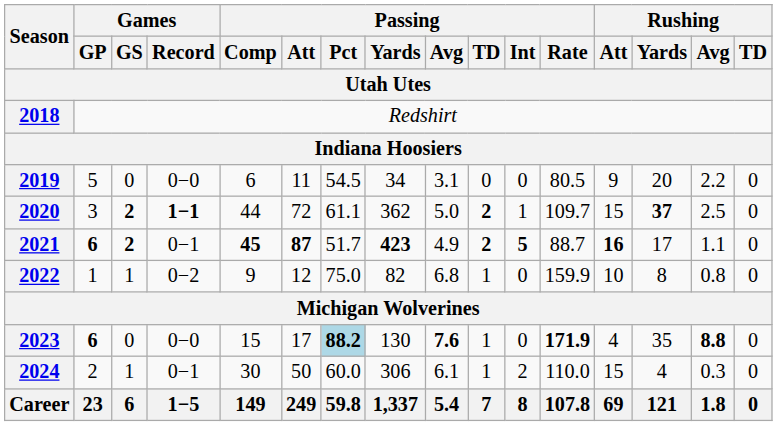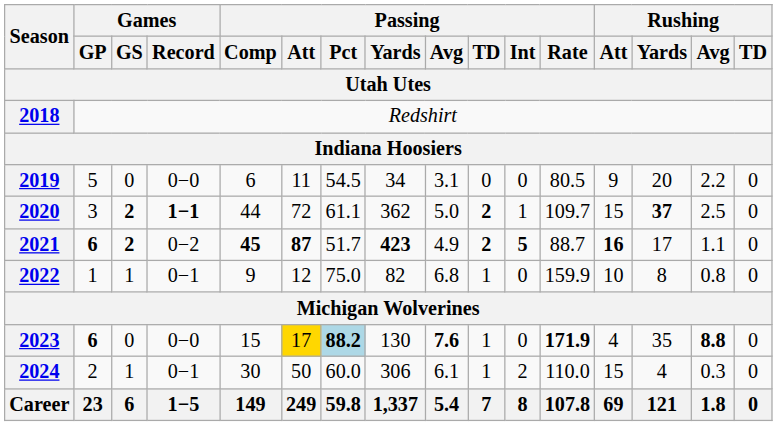(183, 244) 0−1 -> (183, 244) 0−2
(183, 276) 0−2 -> (183, 276) 0−1
(301, 340) no background -> (301, 340) gold background
